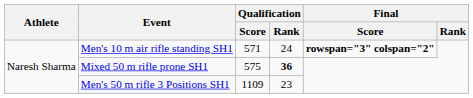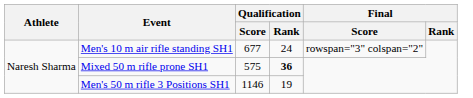(252, 48) 571 -> (252, 48) 677
(370, 48) bold -> (364, 48) normal
(252, 84) 1109 -> (252, 84) 1146
(286, 84) 23 -> (286, 84) 19
